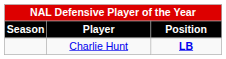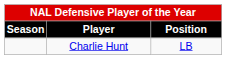(186, 46) bold -> (186, 46) normal
